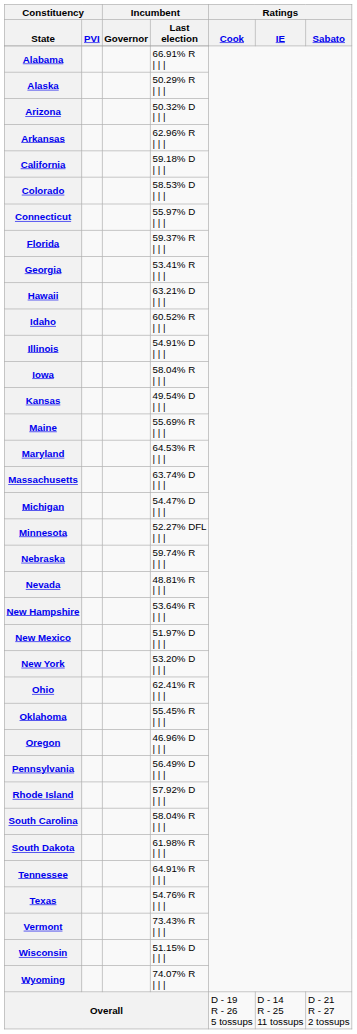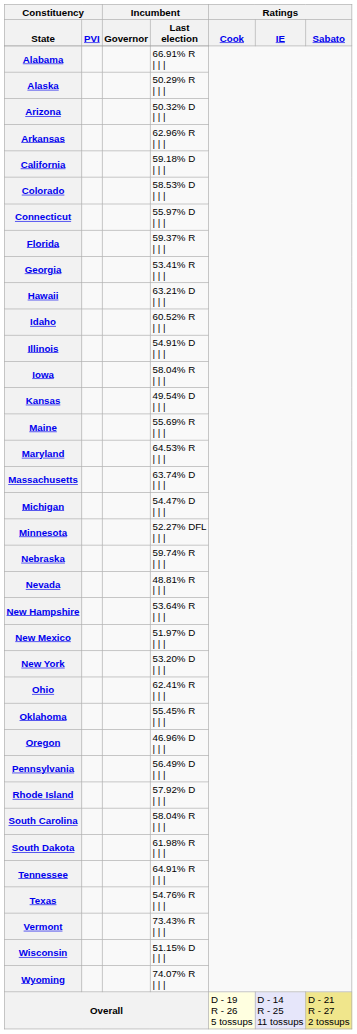(232, 1011) no background -> (232, 1011) lightyellow background
(280, 1011) no background -> (280, 1011) lavender background
(329, 1011) no background -> (329, 1011) khaki background
